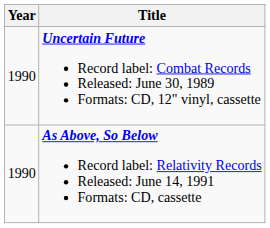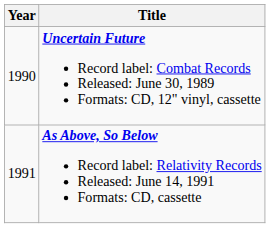(22, 173) 1990 -> (22, 173) 1991
